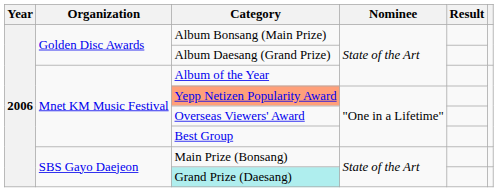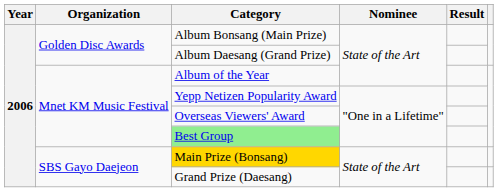(256, 95) lightsalmon background -> (256, 95) no background
(204, 136) no background -> (204, 136) lightgreen background
(231, 156) no background -> (231, 156) gold background
(233, 177) paleturquoise background -> (233, 177) no background
